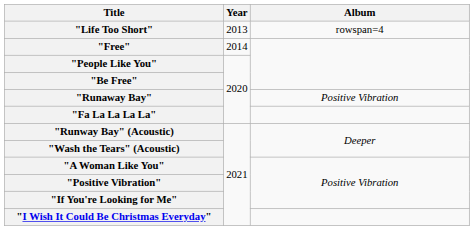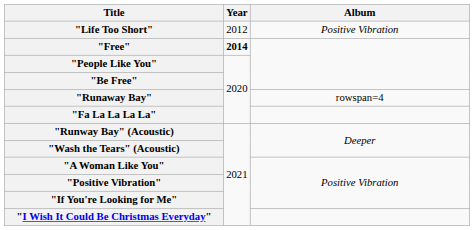(237, 30) 2013 -> (237, 30) 2012
(360, 30) rowspan=4 -> (360, 30) Positive Vibration
(237, 47) normal -> (237, 47) bold
(360, 98) Positive Vibration -> (360, 98) rowspan=4
